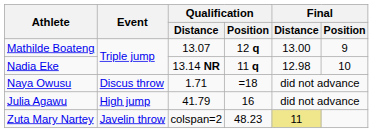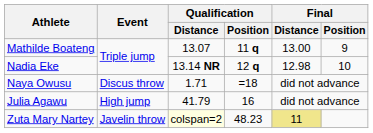(248, 48) 12 q -> (248, 48) 11 q
(248, 66) 11 q -> (248, 66) 12 q
(196, 119) no background -> (196, 119) lightyellow background
